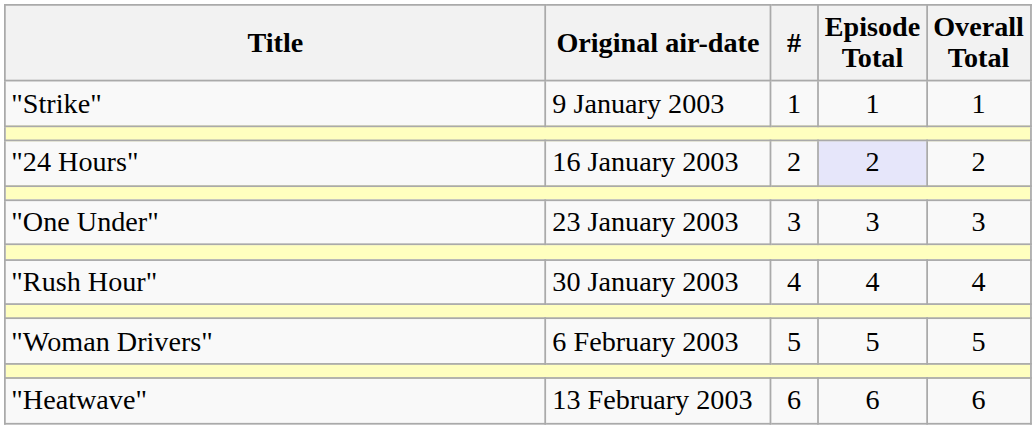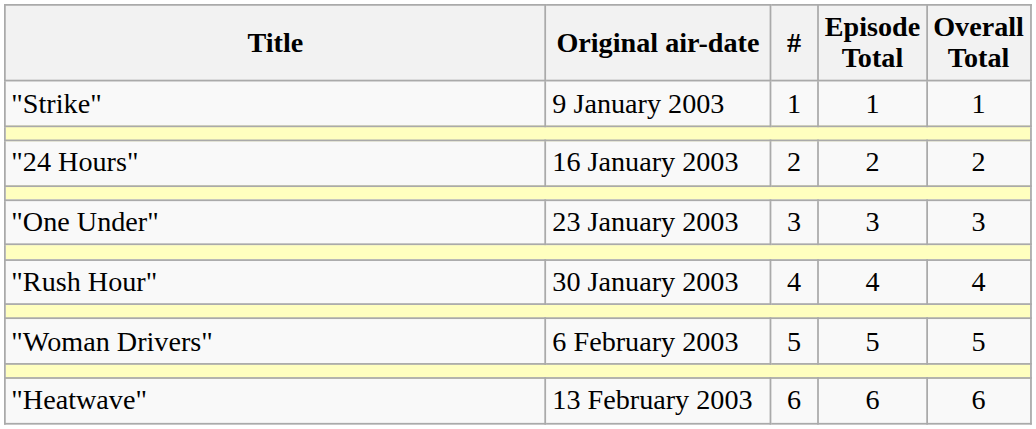(872, 162) lavender background -> (872, 162) no background
